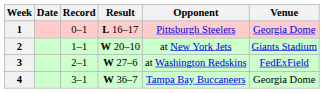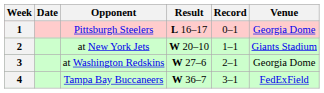columns swapped: (196, 12) <-> (79, 12)
(284, 63) FedExField -> (284, 63) Georgia Dome
(284, 79) Georgia Dome -> (284, 79) FedExField
